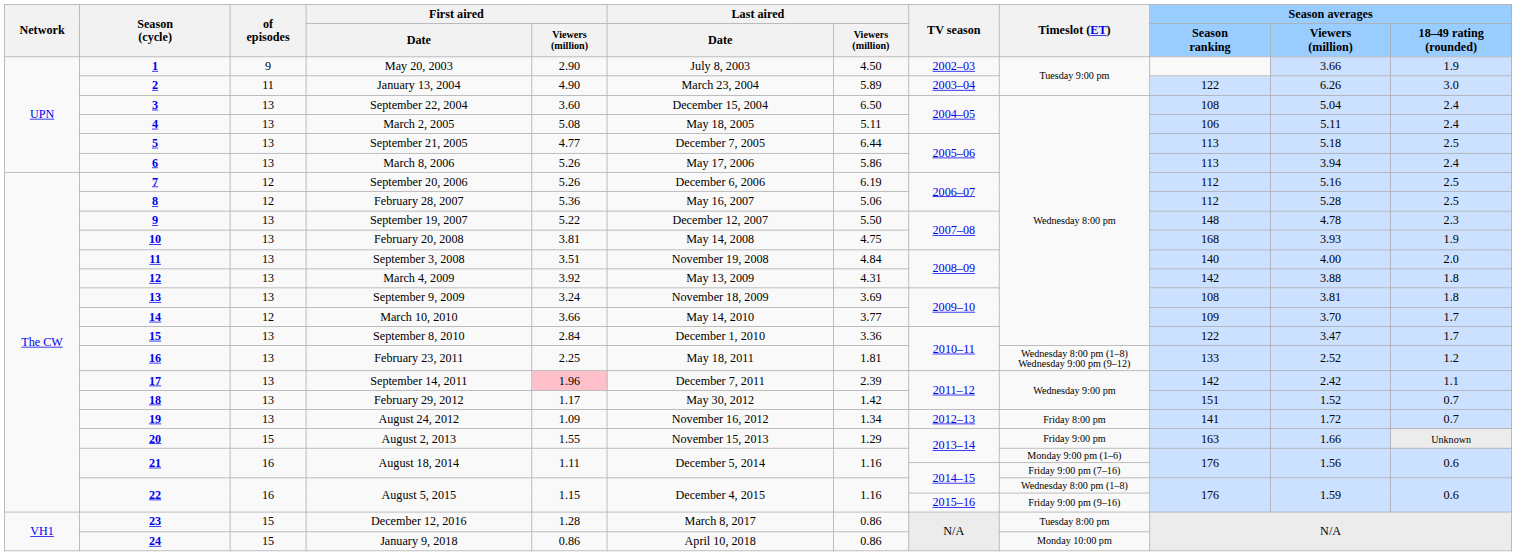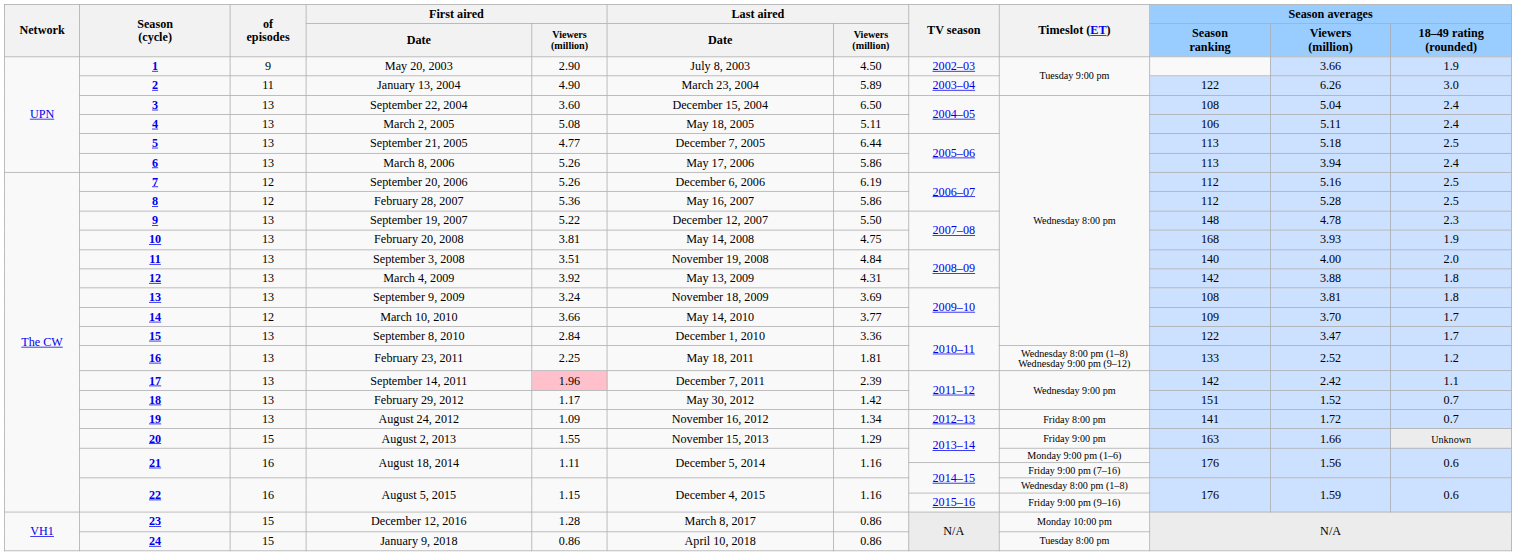(871, 201) 5.06 -> (871, 201) 5.86
(1074, 522) Tuesday 8:00 pm -> (1074, 522) Monday 10:00 pm
(1074, 541) Monday 10:00 pm -> (1074, 541) Tuesday 8:00 pm
